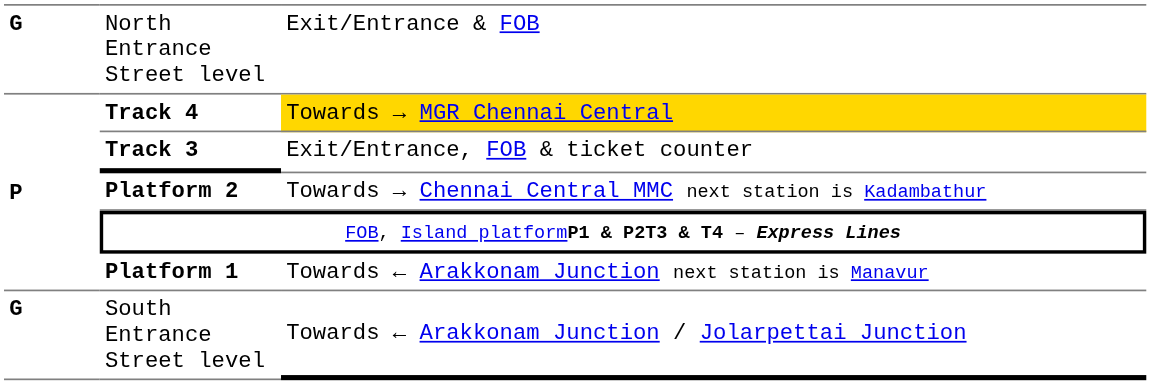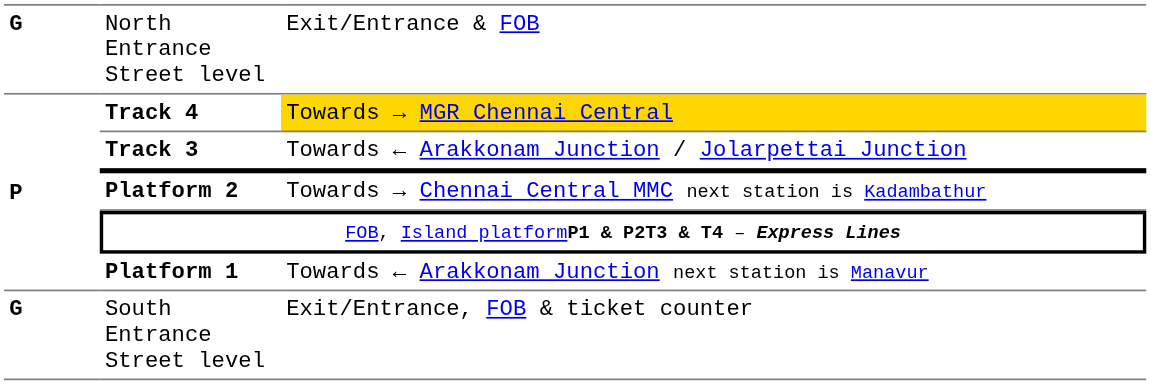(520, 150) Exit/Entrance, FOB & ticket counter -> (626, 150) Towards ← Arakkonam Junction / Jolarpettai Junction
(626, 333) Towards ← Arakkonam Junction / Jolarpettai Junction -> (520, 309) Exit/Entrance, FOB & ticket counter
